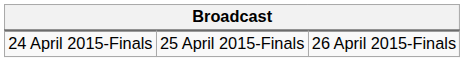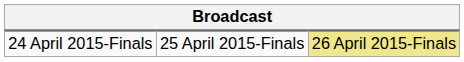(384, 43) no background -> (384, 43) khaki background
